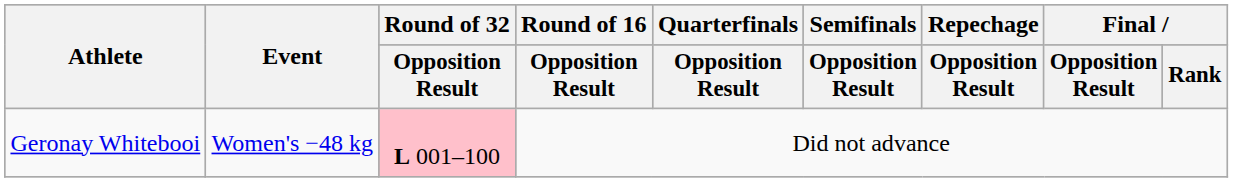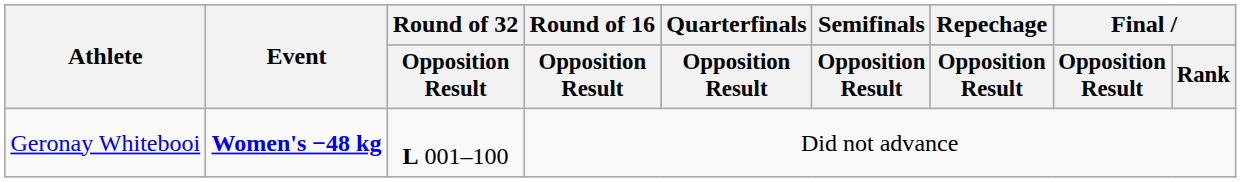(292, 142) normal -> (296, 142) bold
(447, 157) pink background -> (456, 157) no background
